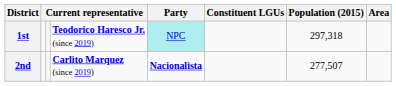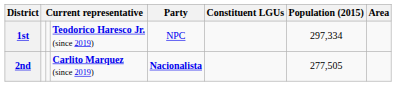(176, 36) paleturquoise background -> (176, 36) no background
(326, 36) 297,318 -> (326, 36) 297,334
(326, 66) 277,507 -> (326, 66) 277,505
